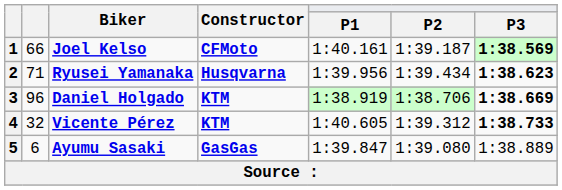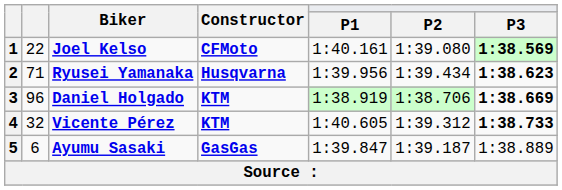(35, 50) 66 -> (35, 50) 22
(433, 50) 1:39.187 -> (433, 50) 1:39.080
(433, 148) 1:39.080 -> (433, 148) 1:39.187
